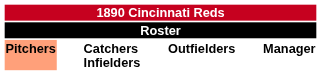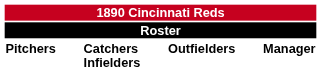(31, 48) lightsalmon background -> (31, 48) no background
